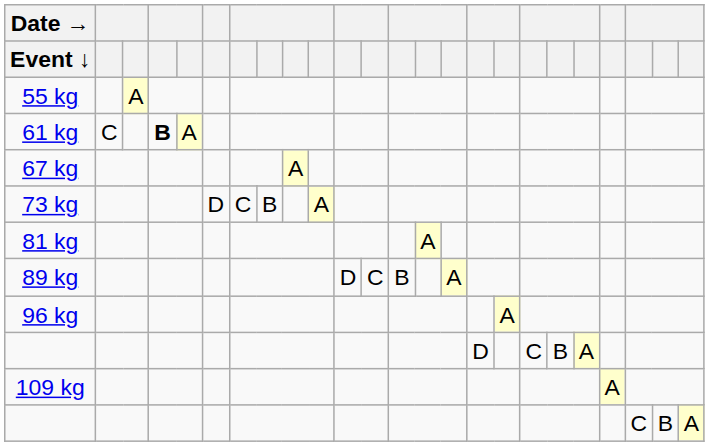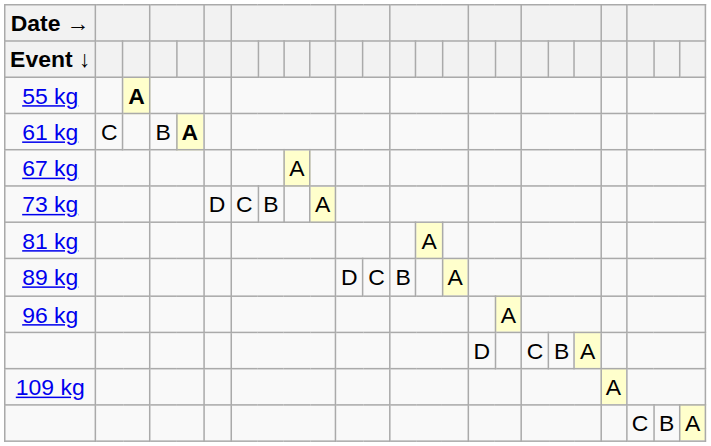(136, 96) normal -> (137, 96) bold
(163, 132) bold -> (163, 132) normal
(189, 132) normal -> (190, 132) bold
